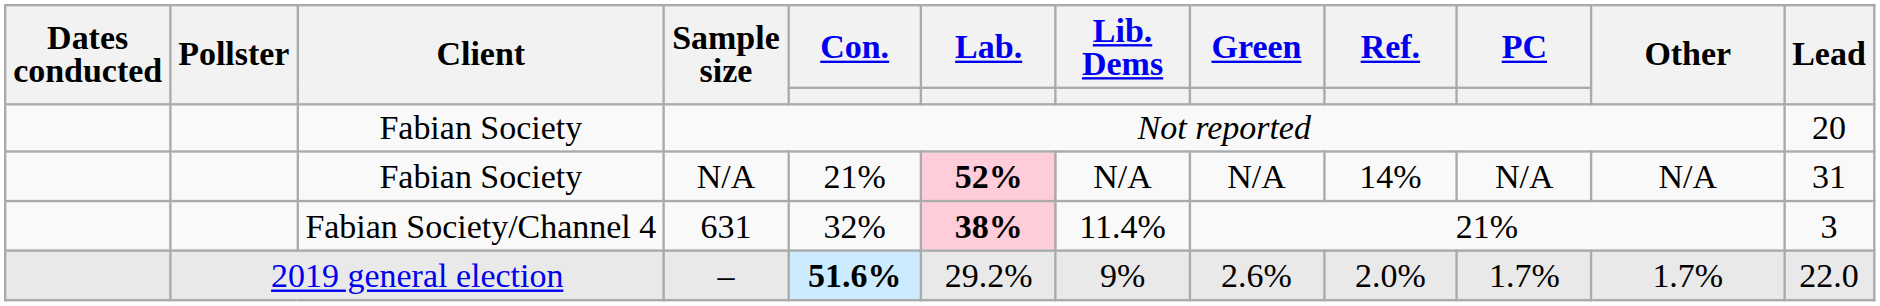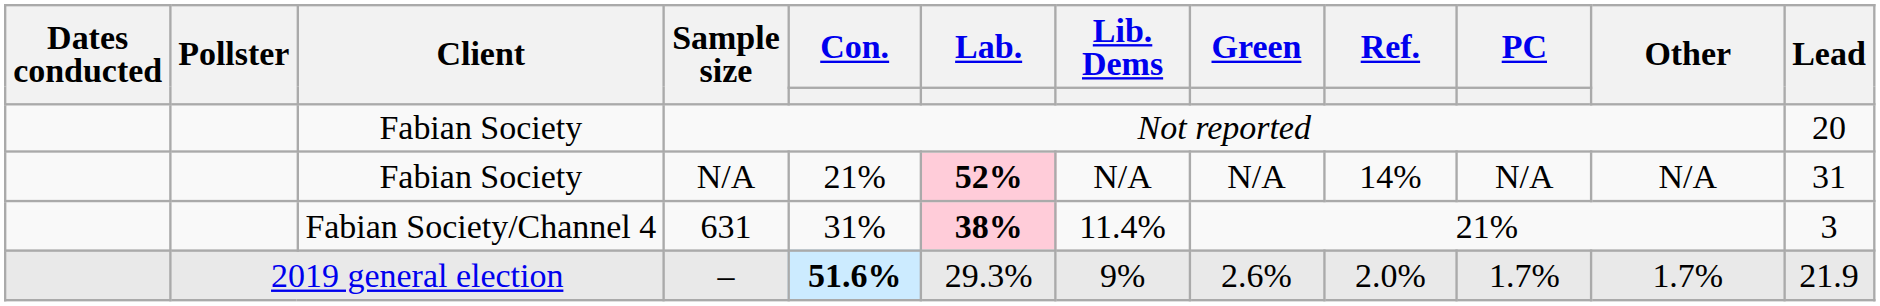(855, 226) 32% -> (855, 226) 31%
(989, 275) 29.2% -> (989, 275) 29.3%
(1829, 275) 22.0 -> (1829, 275) 21.9
